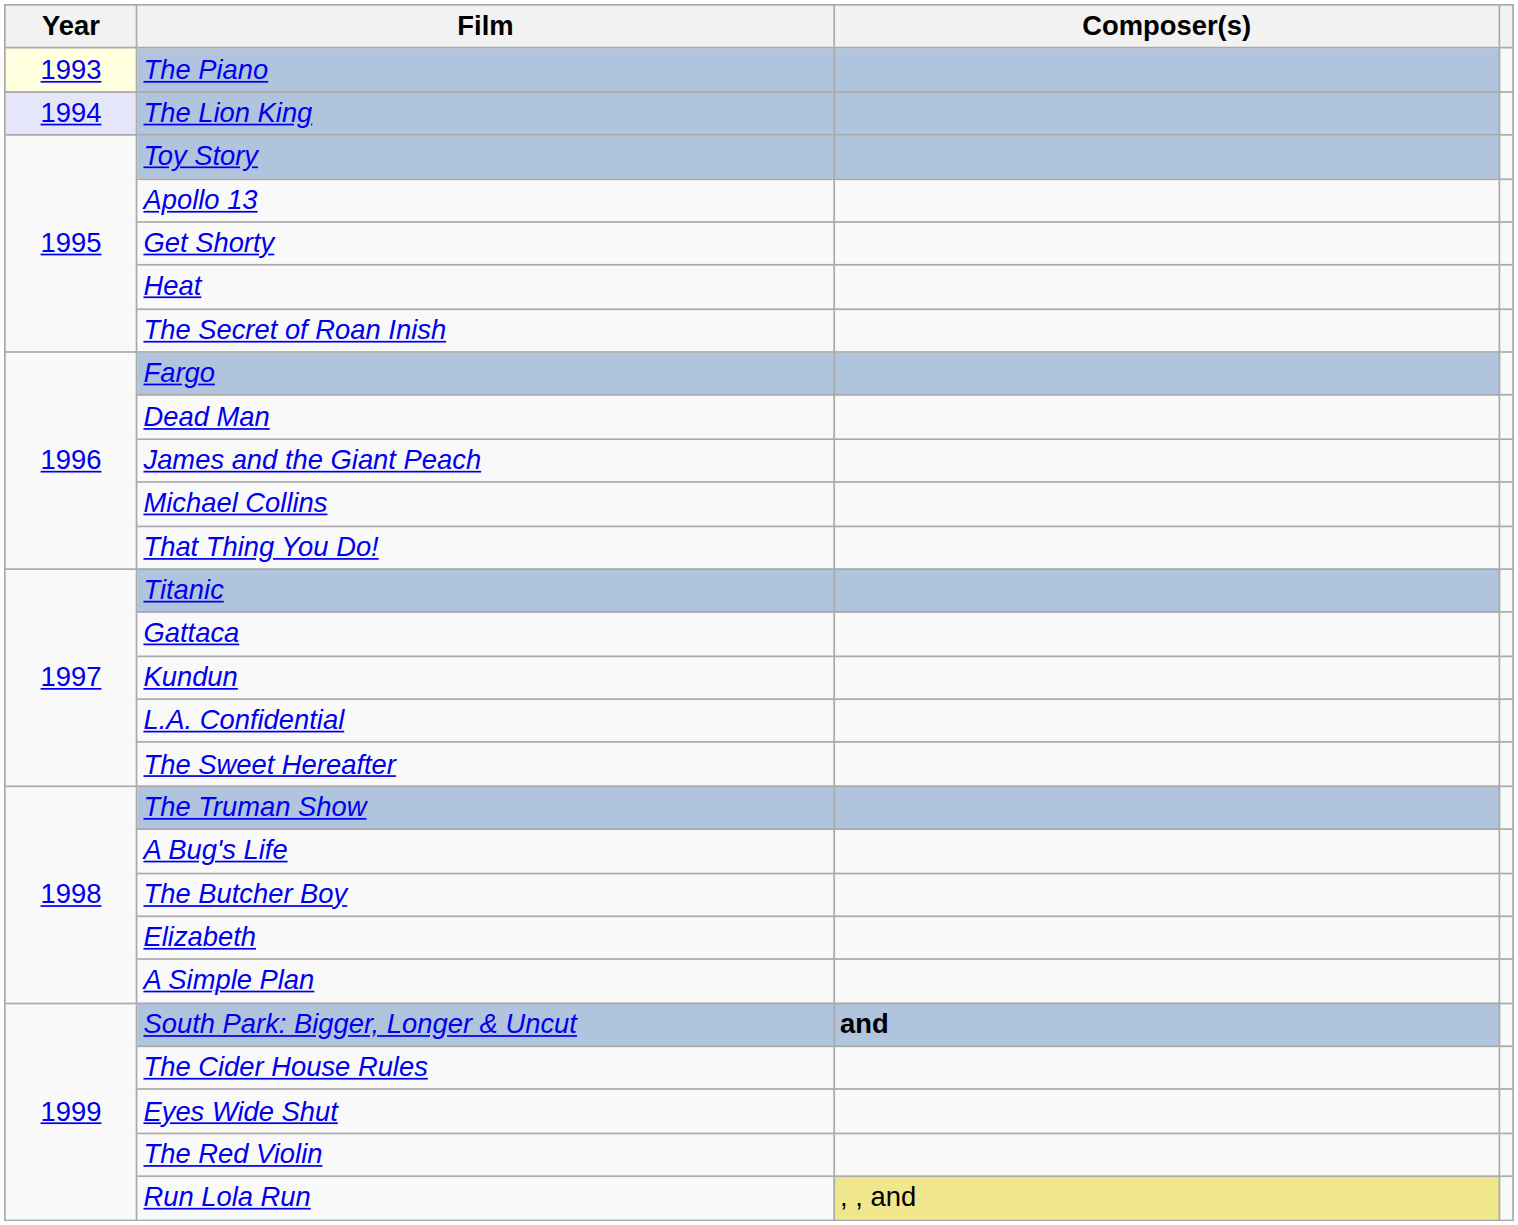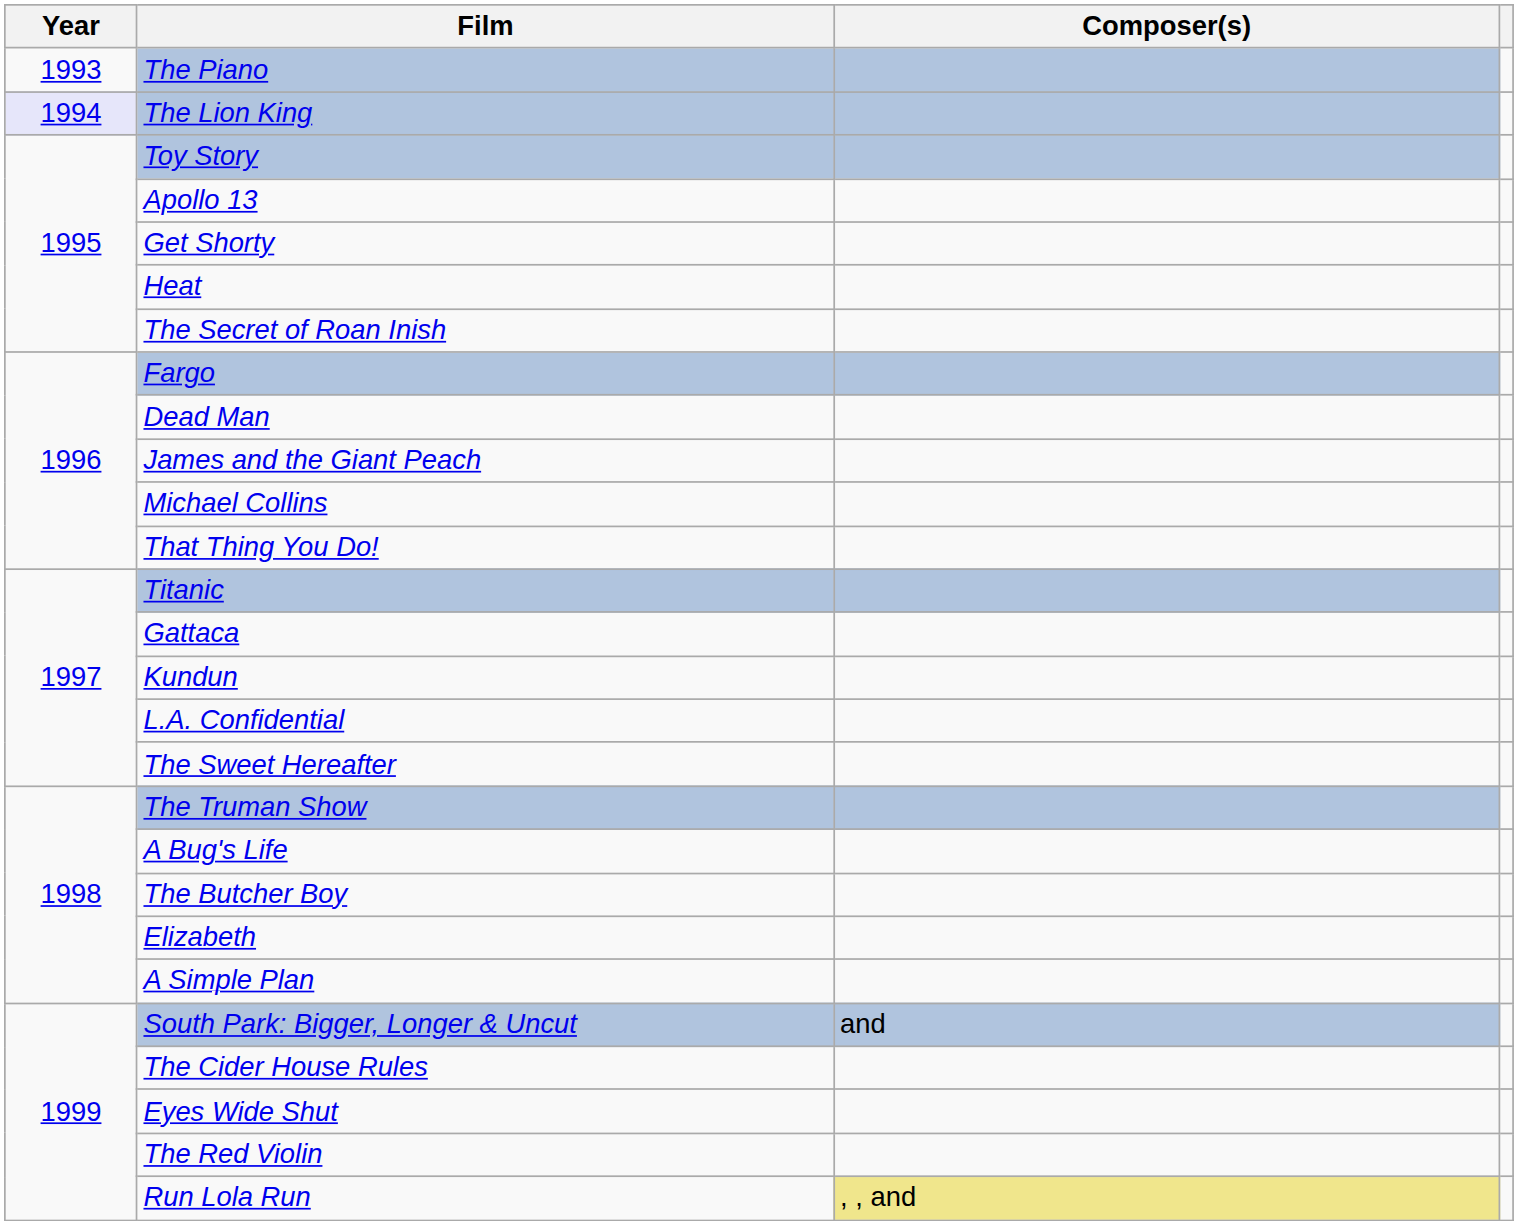(71, 69) lightyellow background -> (71, 69) no background
(864, 1024) bold -> (863, 1024) normal
